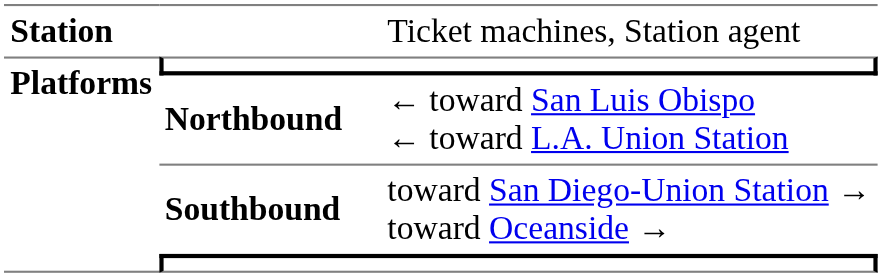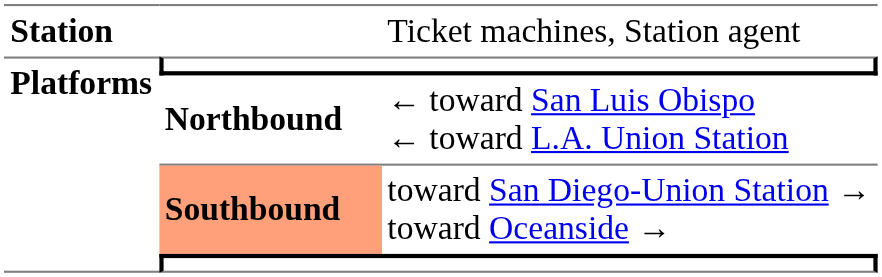(253, 209) no background -> (253, 209) lightsalmon background
